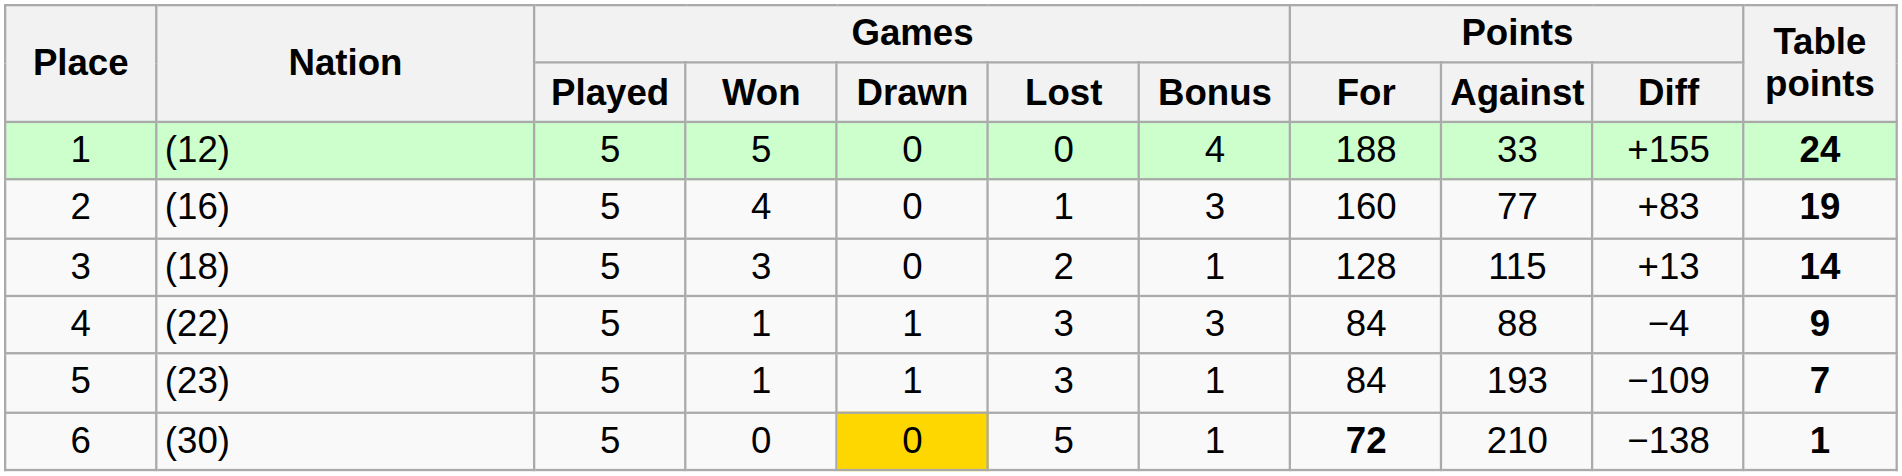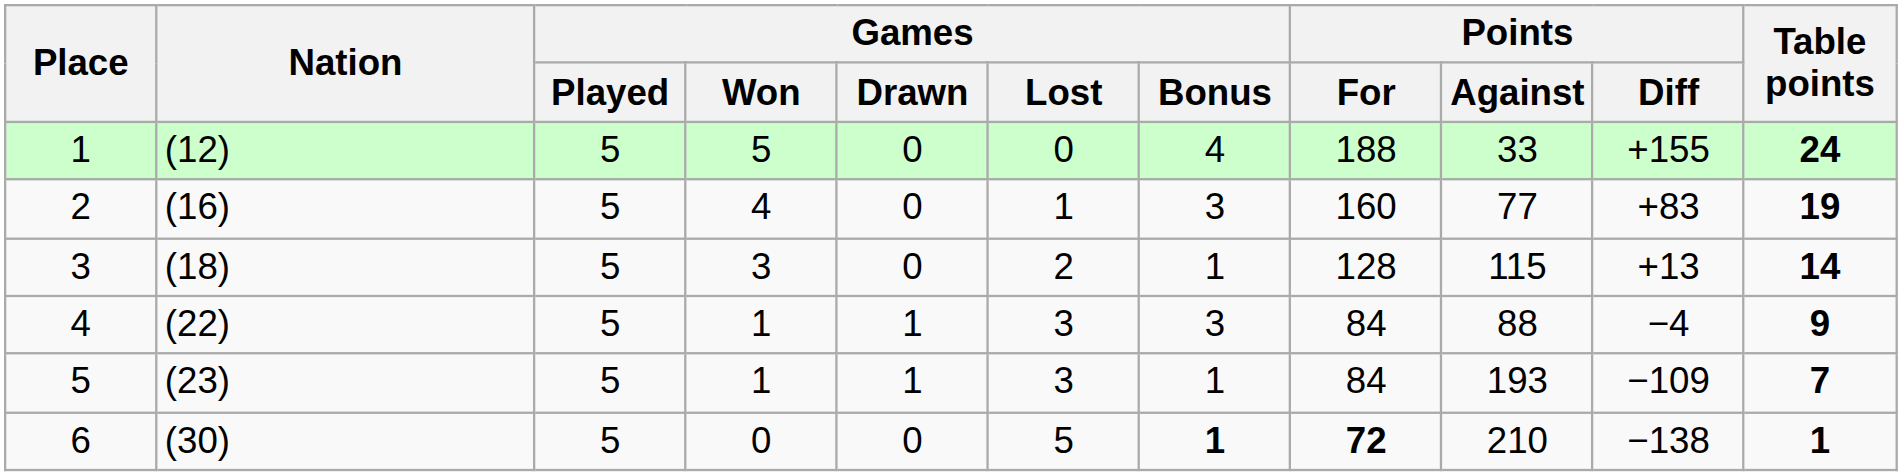(913, 440) gold background -> (913, 440) no background
(1215, 440) normal -> (1215, 440) bold
